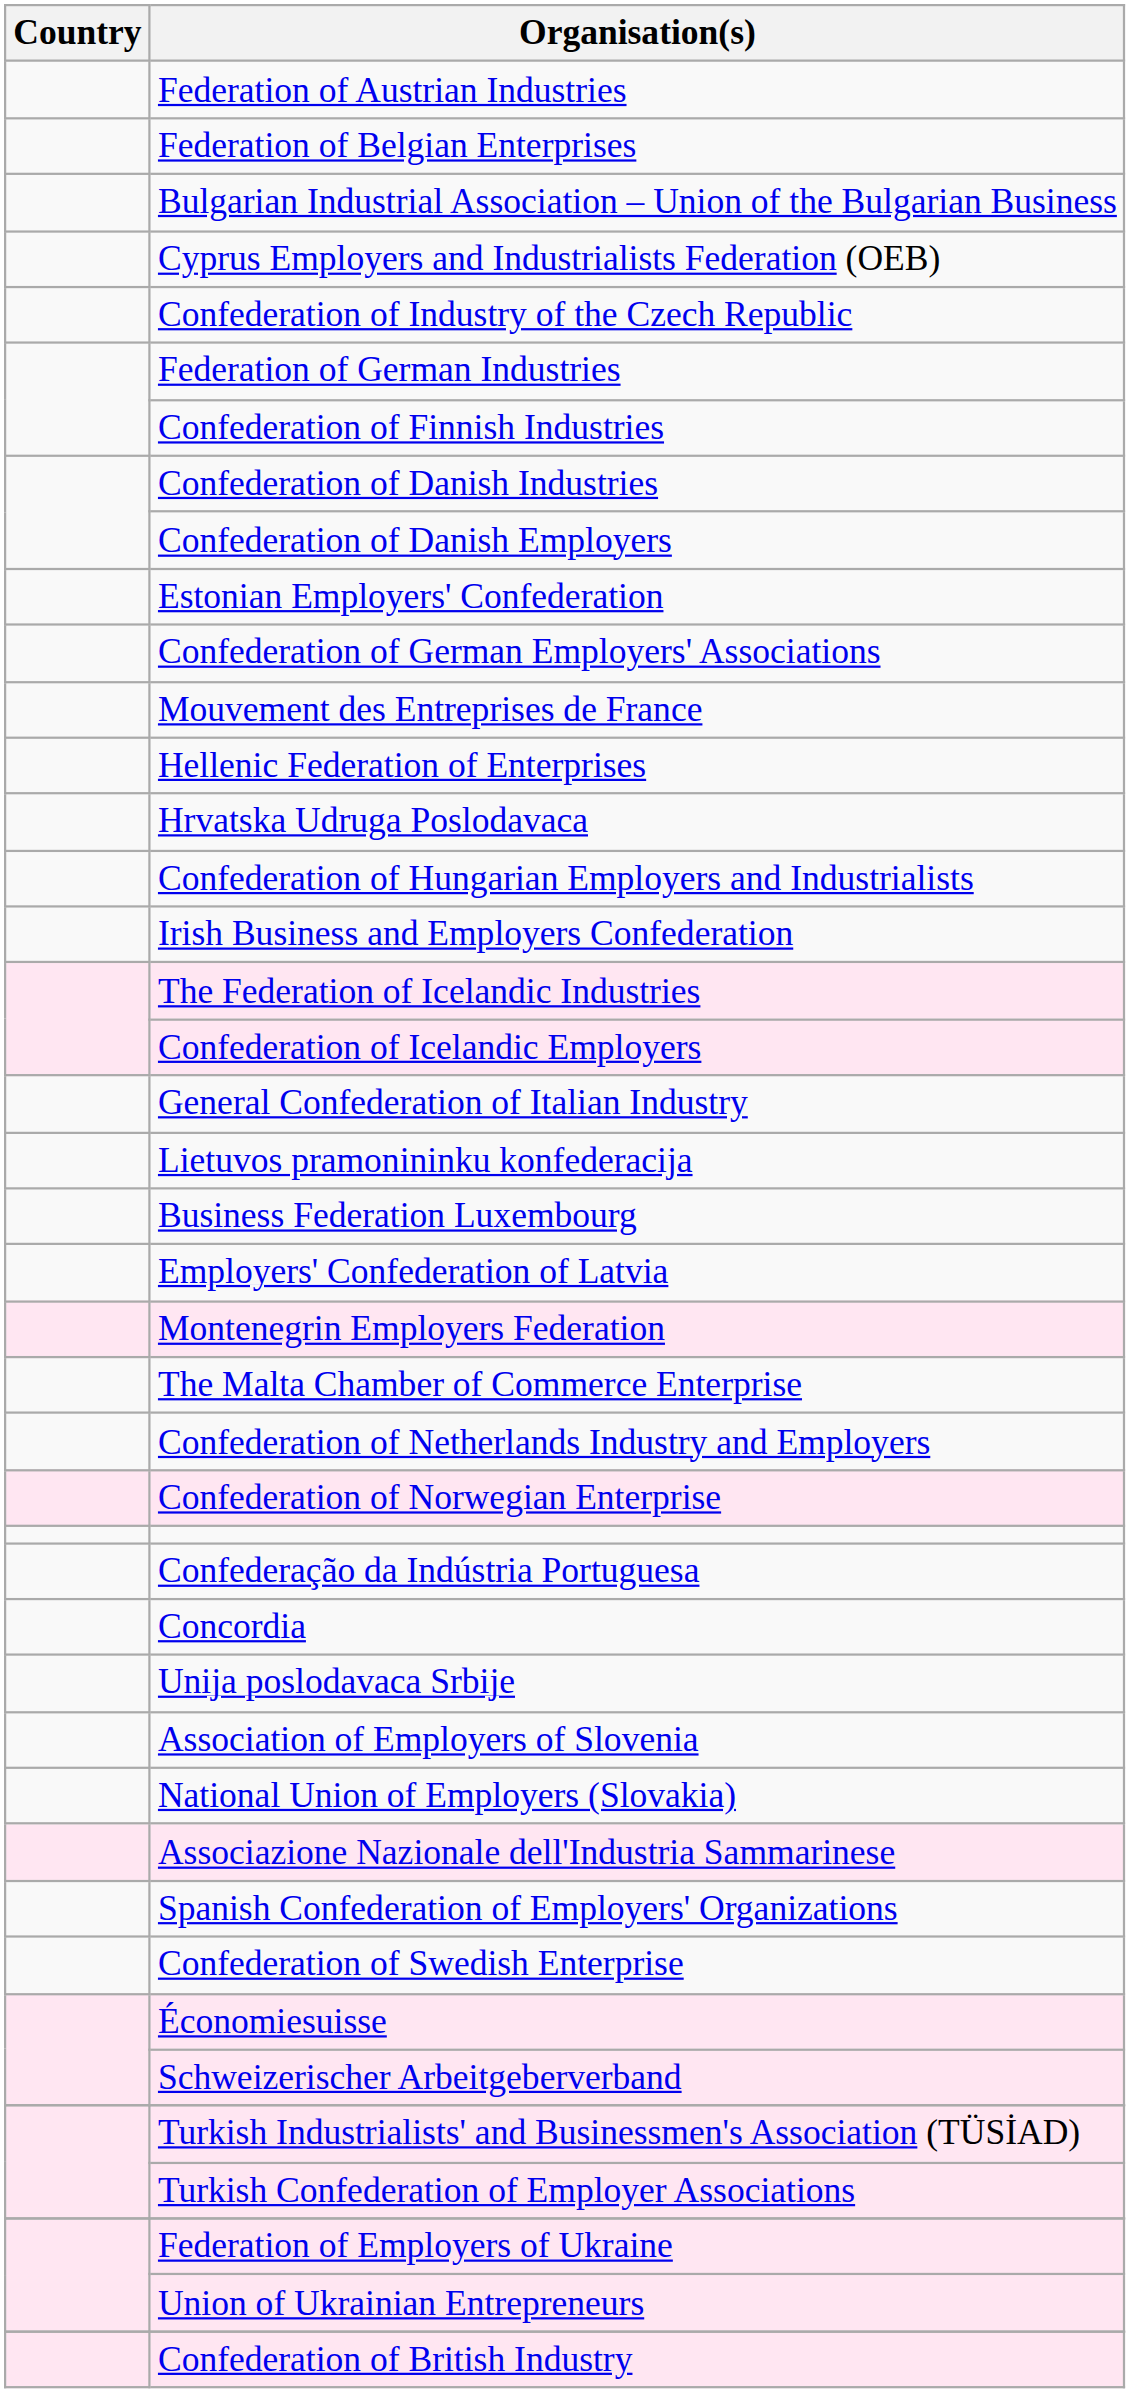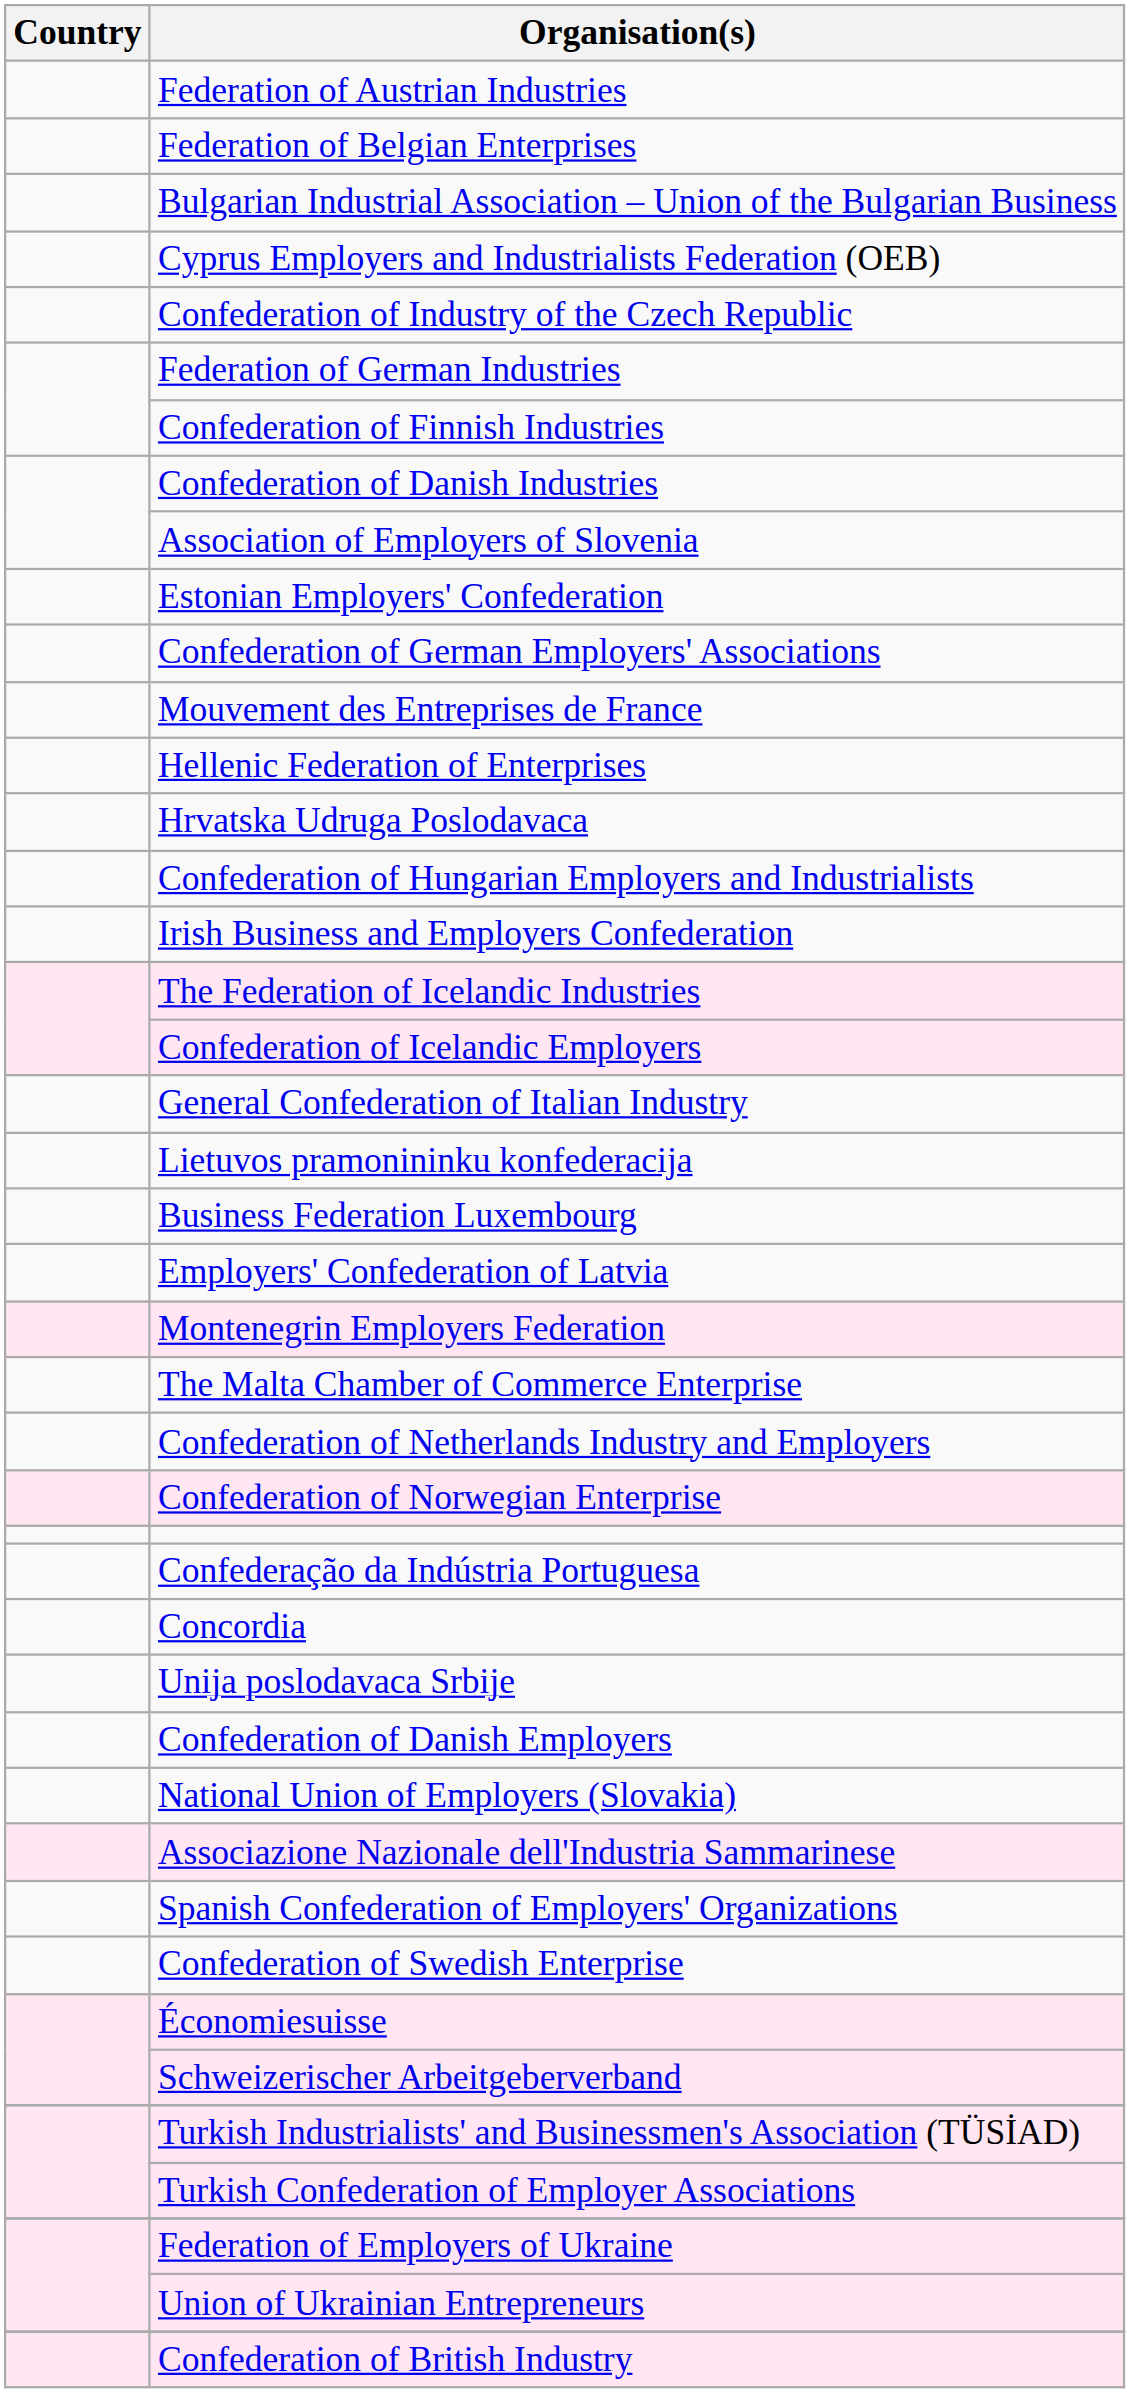(415, 539) Confederation of Danish Employers -> (428, 539) Association of Employers of Slovenia
(428, 1739) Association of Employers of Slovenia -> (415, 1739) Confederation of Danish Employers
